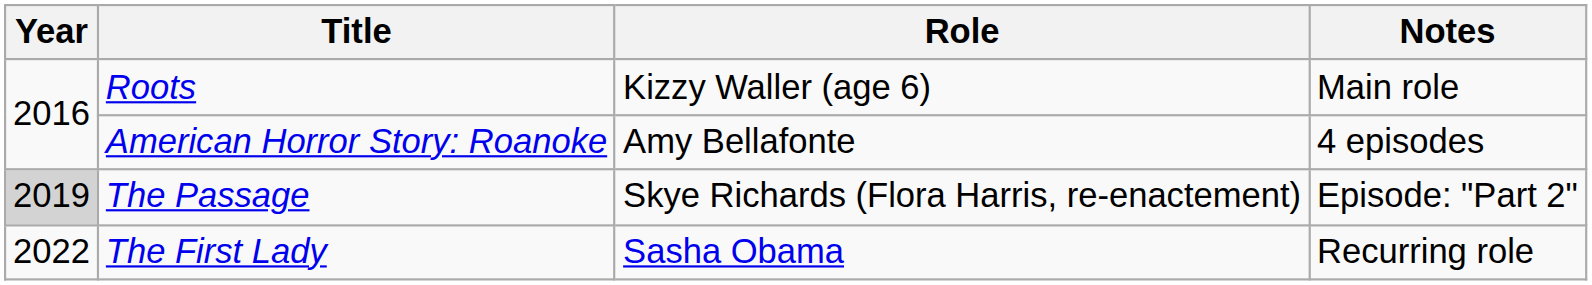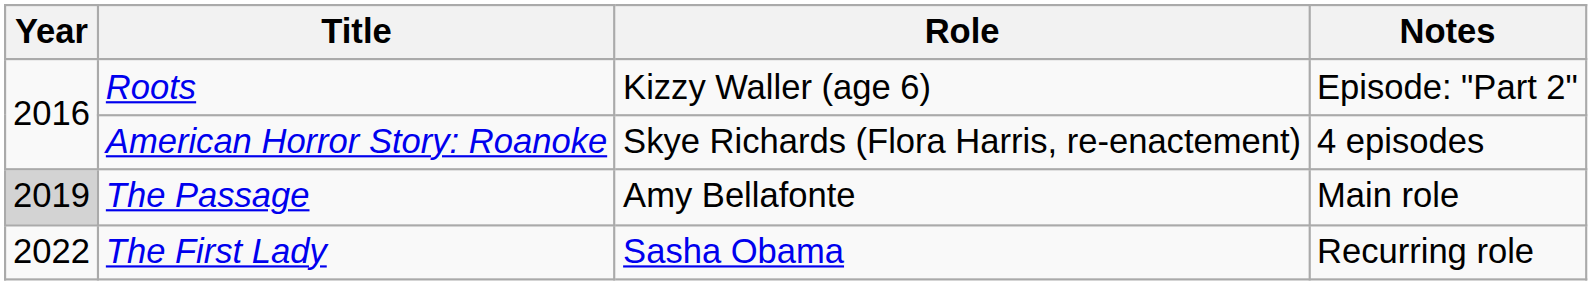(1388, 86) Main role -> (1447, 86) Episode: "Part 2"
(739, 141) Amy Bellafonte -> (962, 141) Skye Richards (Flora Harris, re-enactement)
(962, 196) Skye Richards (Flora Harris, re-enactement) -> (739, 196) Amy Bellafonte
(1447, 196) Episode: "Part 2" -> (1388, 196) Main role
